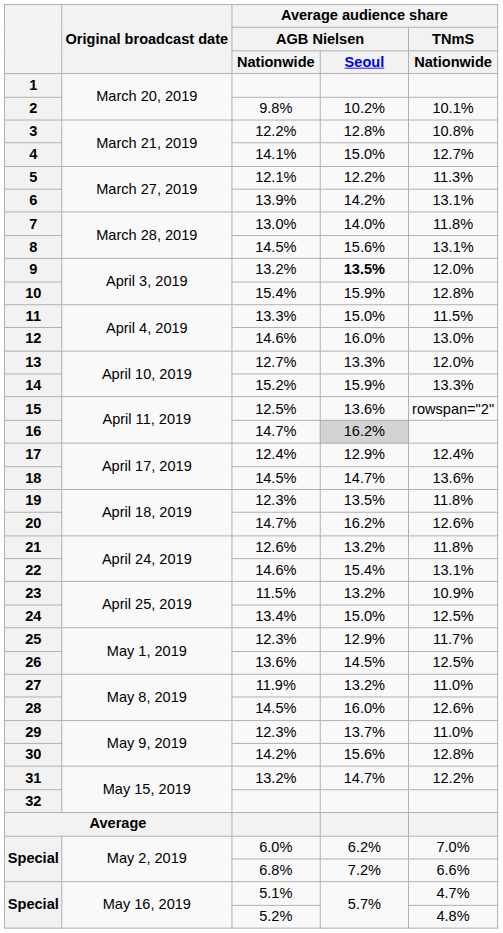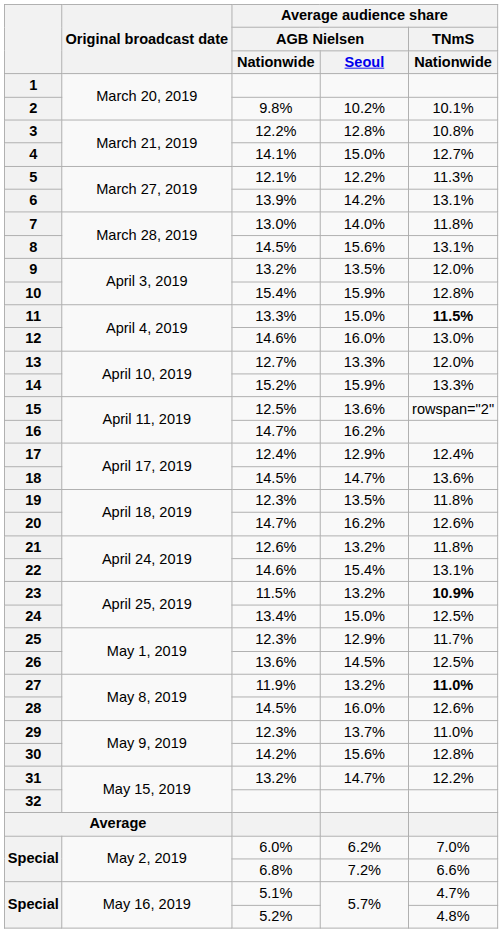(364, 270) bold -> (364, 270) normal
(453, 316) normal -> (453, 316) bold
(364, 431) lightgrey background -> (364, 431) no background
(453, 593) normal -> (453, 593) bold
(453, 685) normal -> (453, 685) bold
